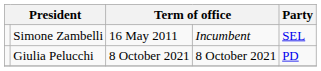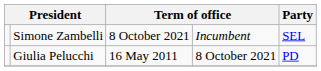(143, 35) 16 May 2011 -> (149, 35) 8 October 2021
(149, 55) 8 October 2021 -> (143, 55) 16 May 2011
